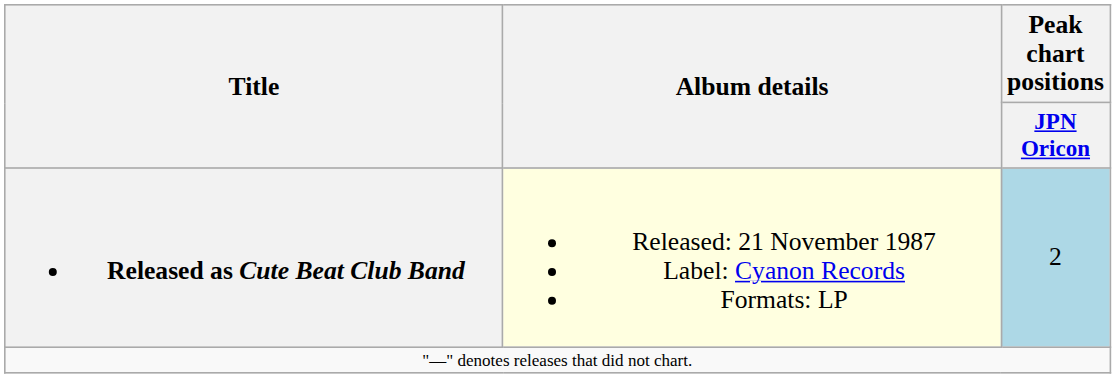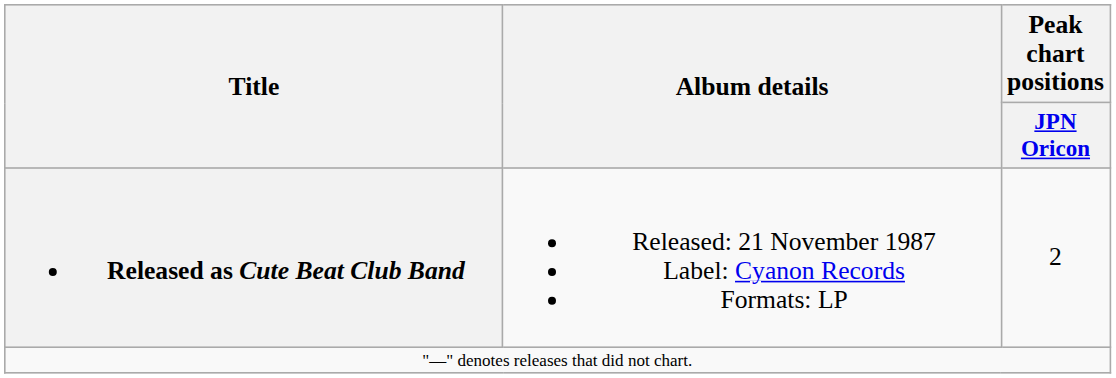(752, 272) lightyellow background -> (752, 272) no background
(1055, 257) lightblue background -> (1055, 257) no background
